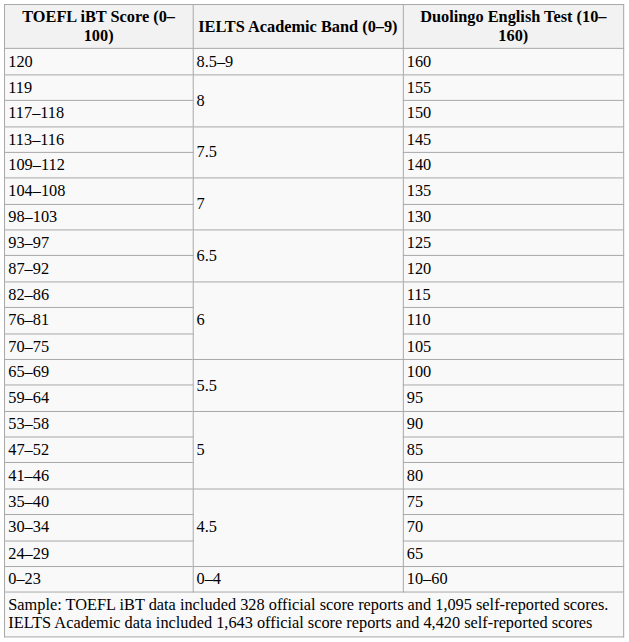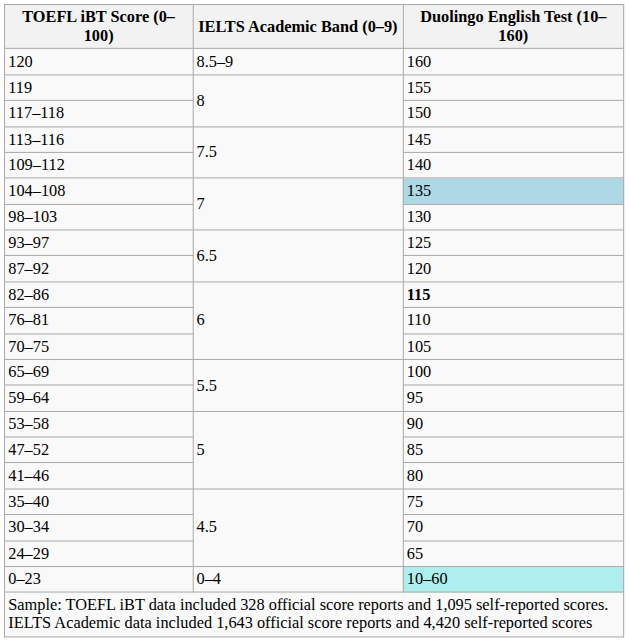(419, 191) no background -> (419, 191) lightblue background
(419, 294) normal -> (419, 294) bold
(427, 579) no background -> (427, 579) paleturquoise background
